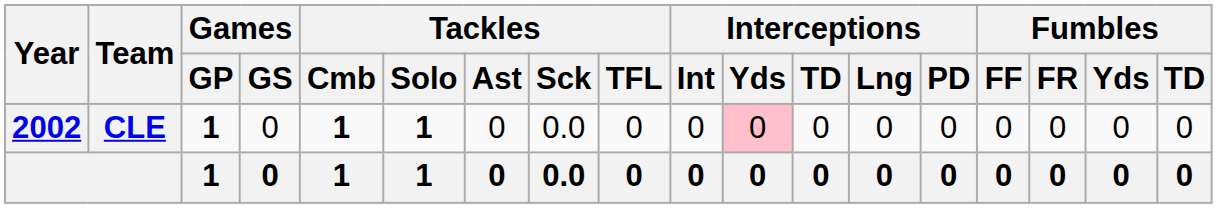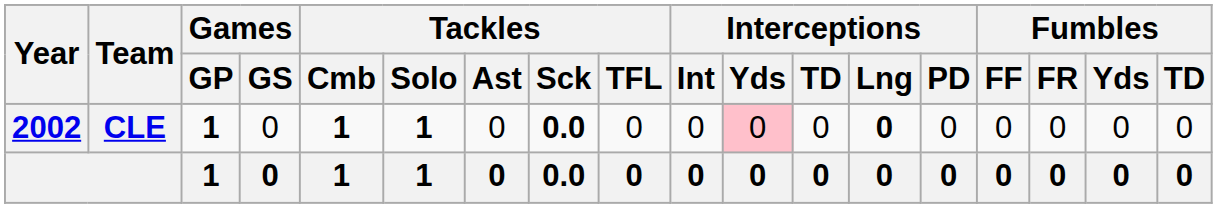(564, 127) normal -> (564, 127) bold
(884, 127) normal -> (884, 127) bold
